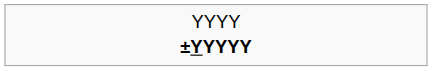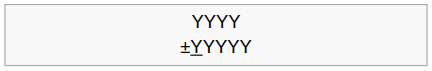(216, 47) bold -> (216, 47) normal
